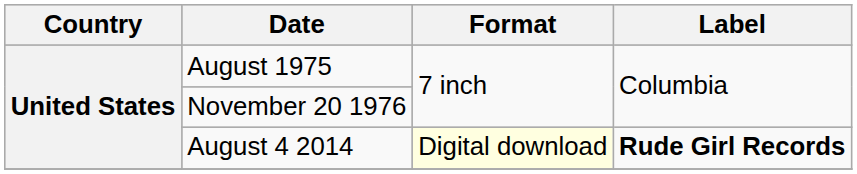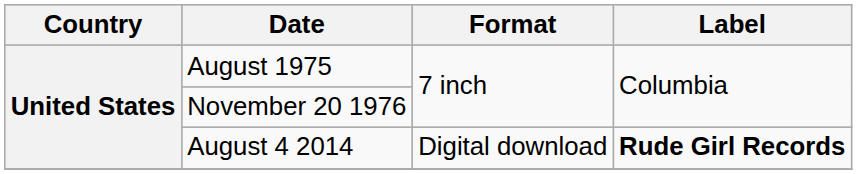(513, 147) lightyellow background -> (513, 147) no background
